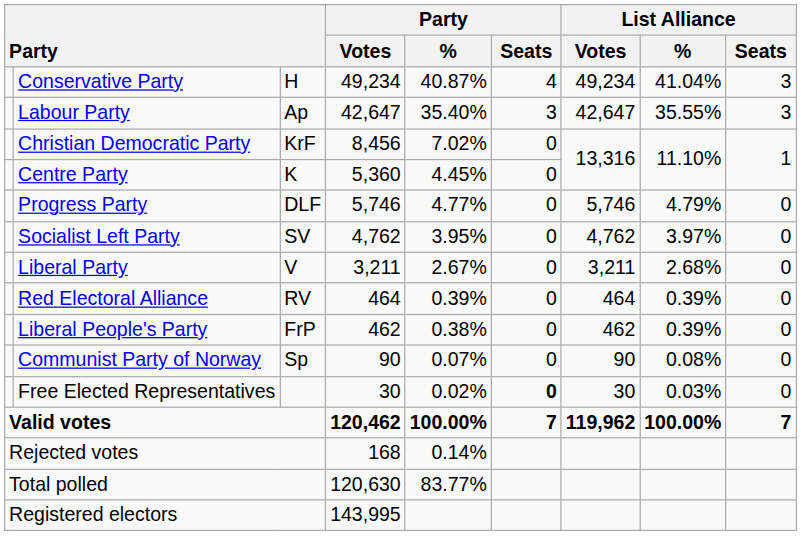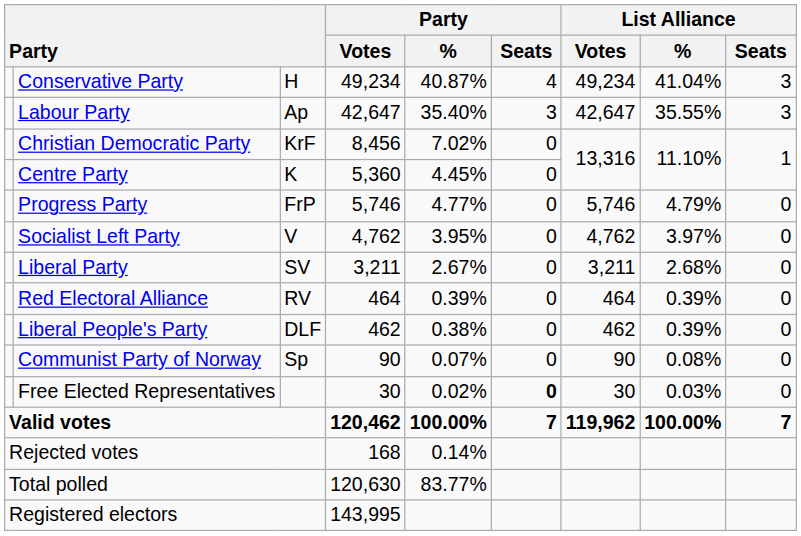(303, 205) DLF -> (300, 205) FrP
(297, 236) SV -> (291, 236) V
(291, 267) V -> (297, 267) SV
(300, 329) FrP -> (303, 329) DLF
